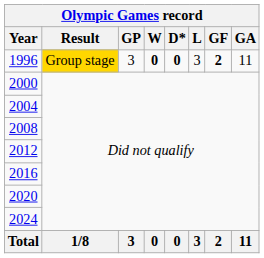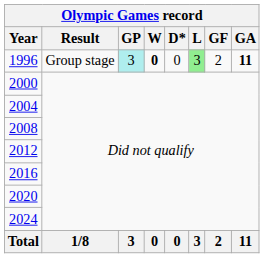(80, 60) gold background -> (80, 60) no background
(131, 60) no background -> (131, 60) paleturquoise background
(177, 60) bold -> (177, 60) normal
(197, 60) no background -> (197, 60) lightgreen background
(218, 60) bold -> (218, 60) normal
(245, 60) normal -> (245, 60) bold
